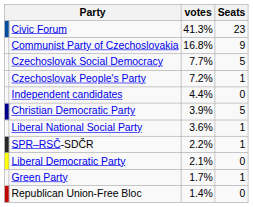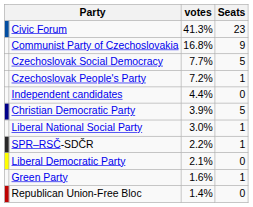(201, 128) 3.6% -> (201, 128) 3.0%
(201, 177) 1.7% -> (201, 177) 1.6%
